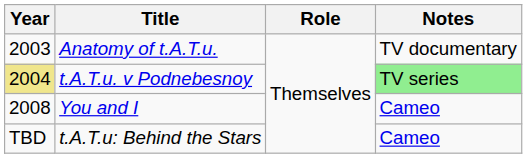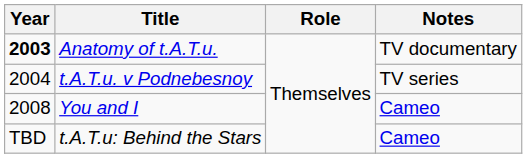(30, 49) normal -> (30, 49) bold
(30, 78) khaki background -> (30, 78) no background
(419, 78) lightgreen background -> (419, 78) no background
